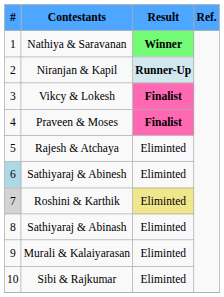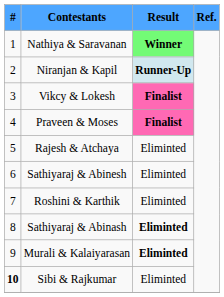(13, 175) lightblue background -> (13, 175) no background
(13, 201) lightgrey background -> (13, 201) no background
(163, 201) khaki background -> (163, 201) no background
(163, 227) normal -> (163, 227) bold
(163, 253) normal -> (163, 253) bold
(13, 279) normal -> (13, 279) bold
